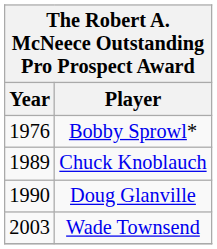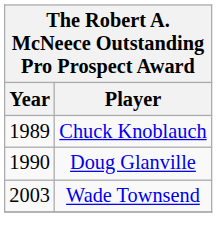- row: (133, 131)
